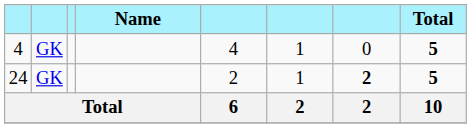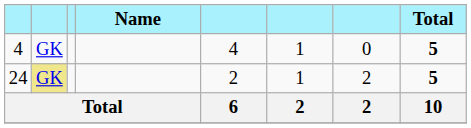(49, 78) no background -> (49, 78) khaki background
(367, 78) bold -> (367, 78) normal
